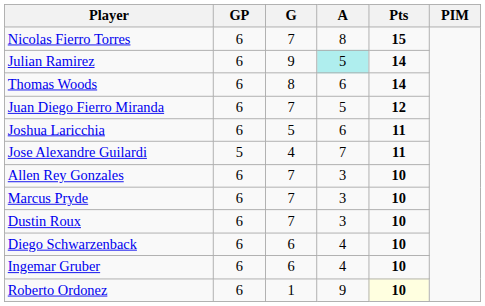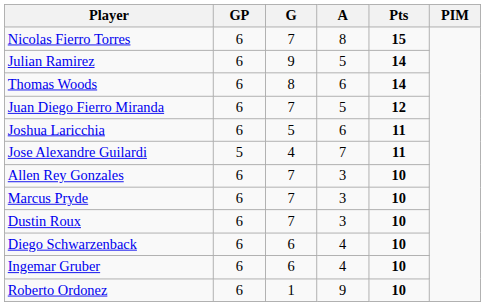(343, 61) paleturquoise background -> (343, 61) no background
(399, 289) lightyellow background -> (399, 289) no background
